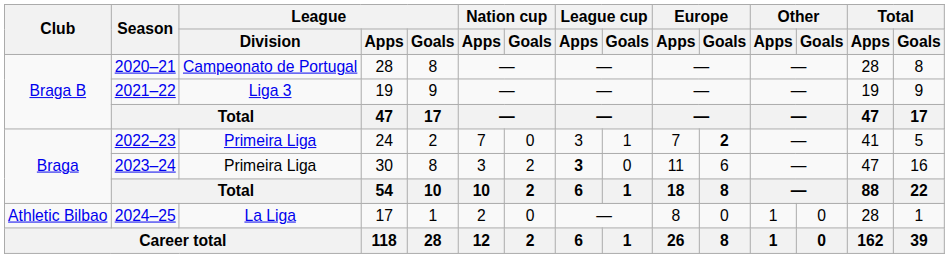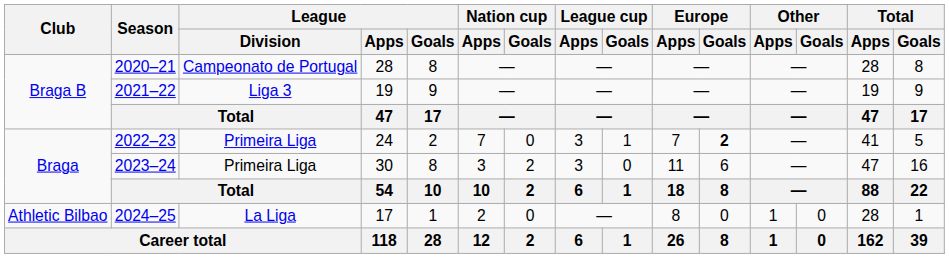(579, 166) bold -> (579, 166) normal
